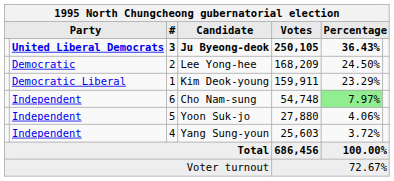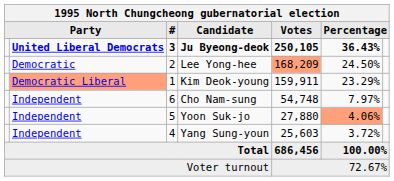(296, 64) no background -> (296, 64) lightsalmon background
(69, 82) no background -> (69, 82) lightsalmon background
(364, 99) lightgreen background -> (364, 99) no background
(364, 116) no background -> (364, 116) lightsalmon background
